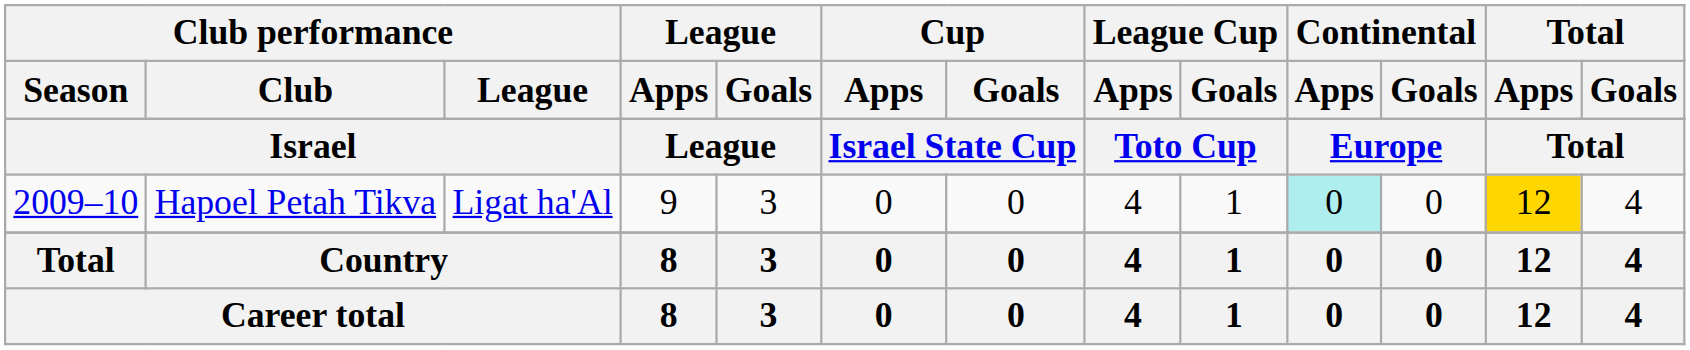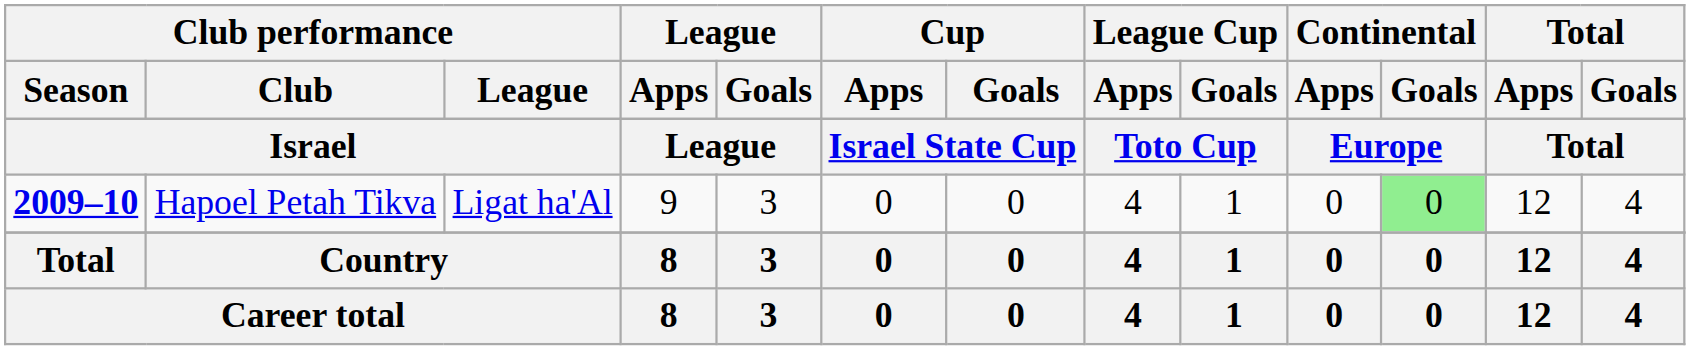(76, 202) normal -> (76, 202) bold
(1334, 202) paleturquoise background -> (1334, 202) no background
(1434, 202) no background -> (1434, 202) lightgreen background
(1534, 202) gold background -> (1534, 202) no background
